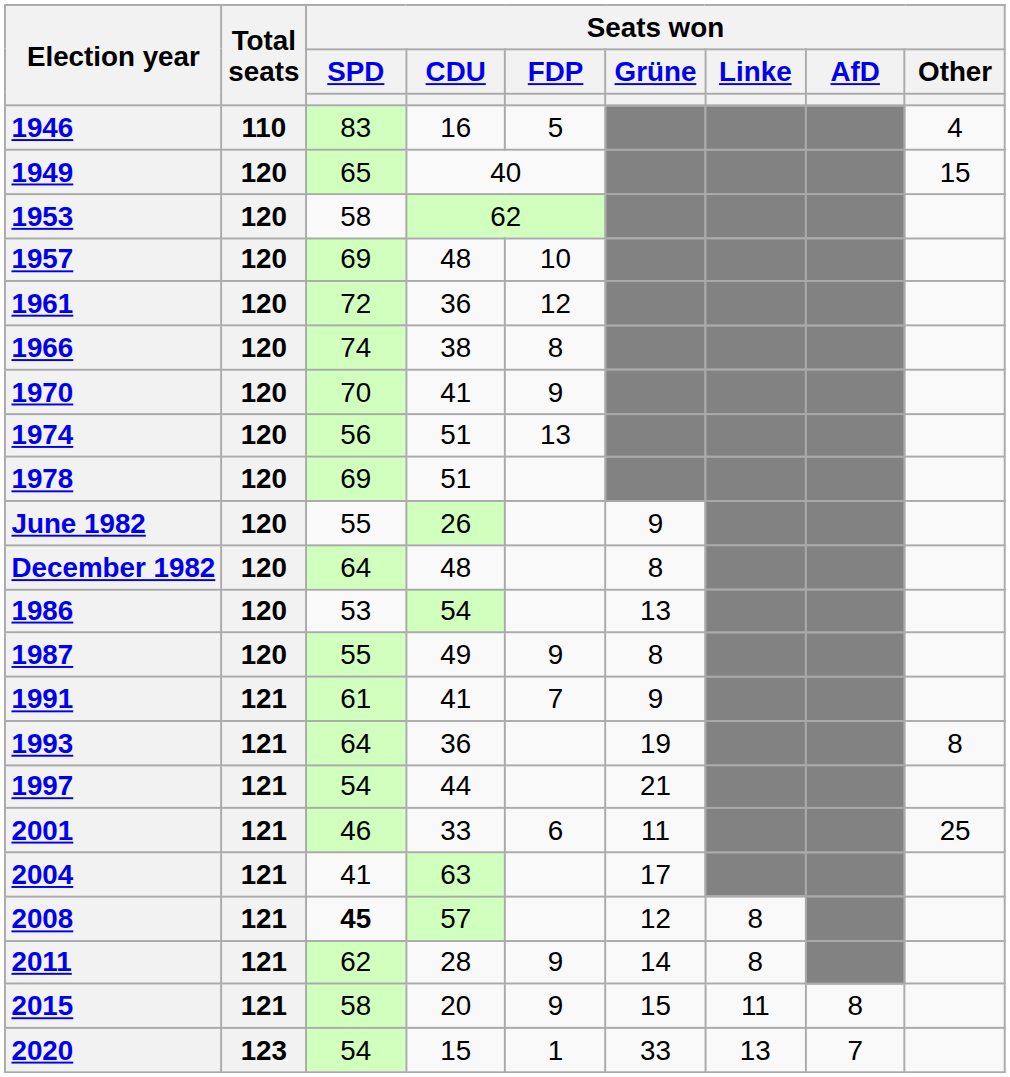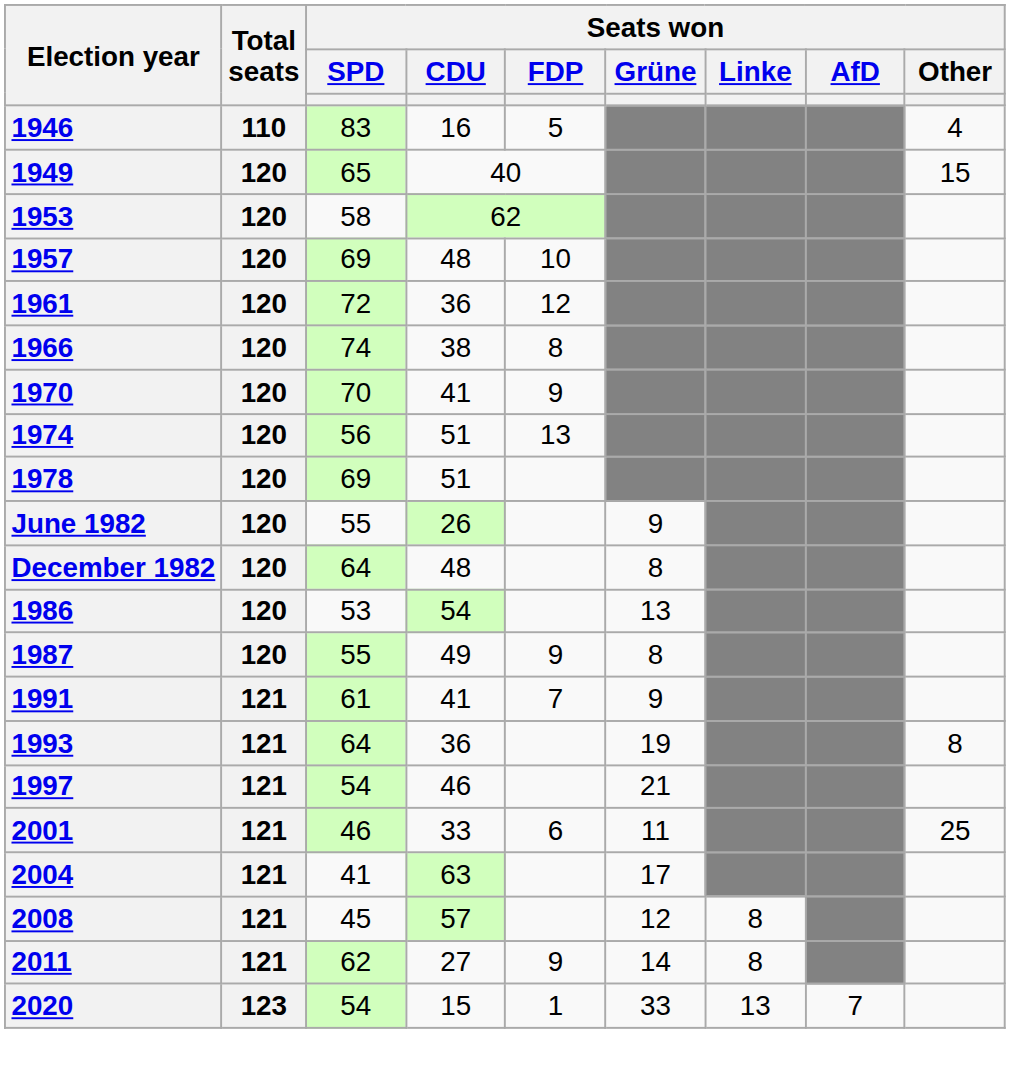(456, 787) 44 -> (456, 787) 46
(356, 918) bold -> (356, 918) normal
(456, 962) 28 -> (456, 962) 27
- row: (42, 1006)
